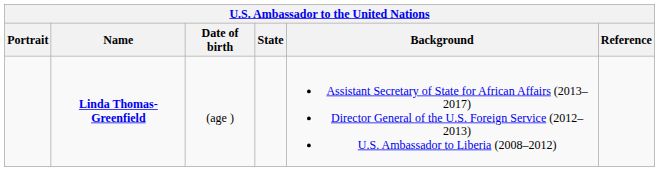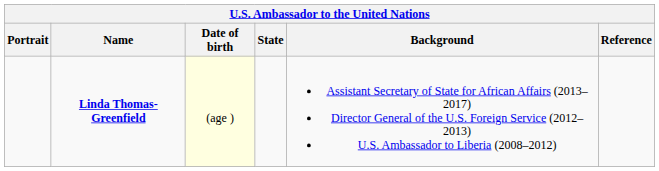(220, 118) no background -> (220, 118) lightyellow background
